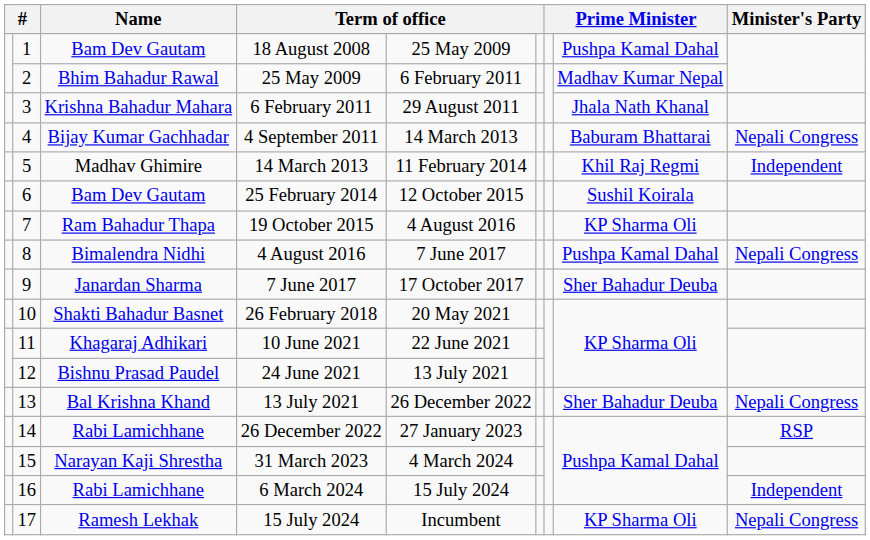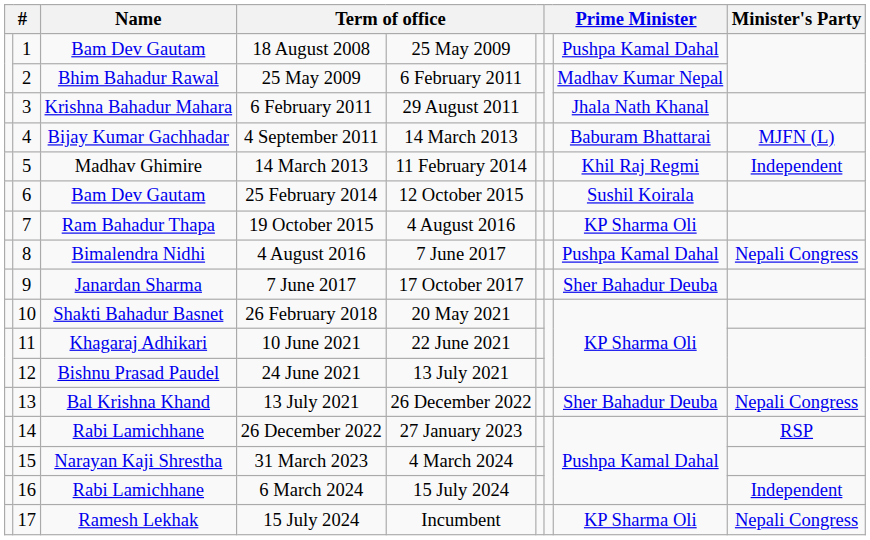(797, 136) Nepali Congress -> (797, 136) MJFN (L)
